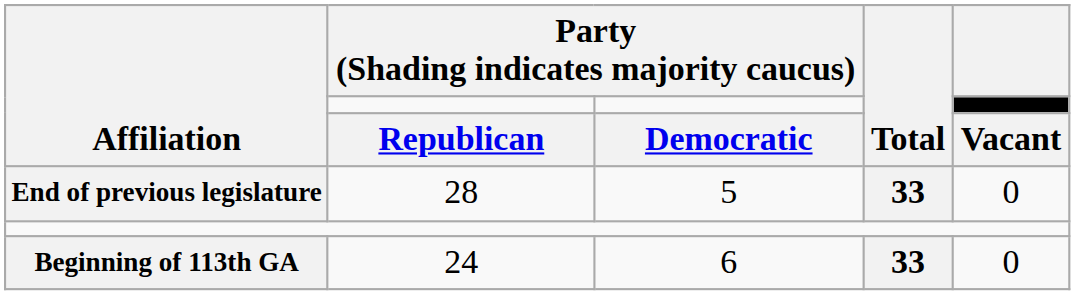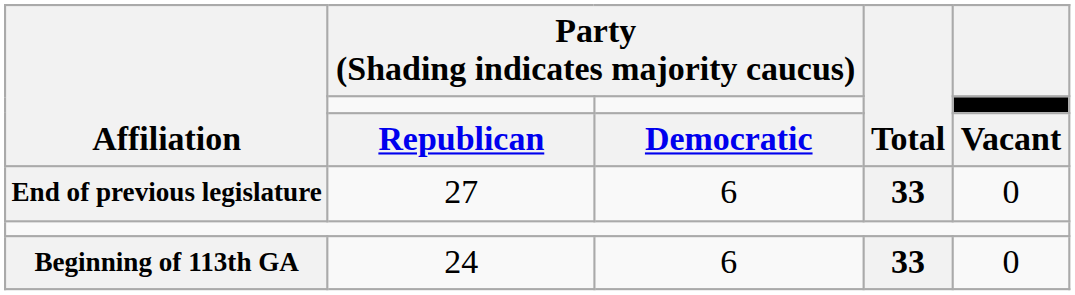(461, 192) 28 -> (461, 192) 27
(729, 192) 5 -> (729, 192) 6
